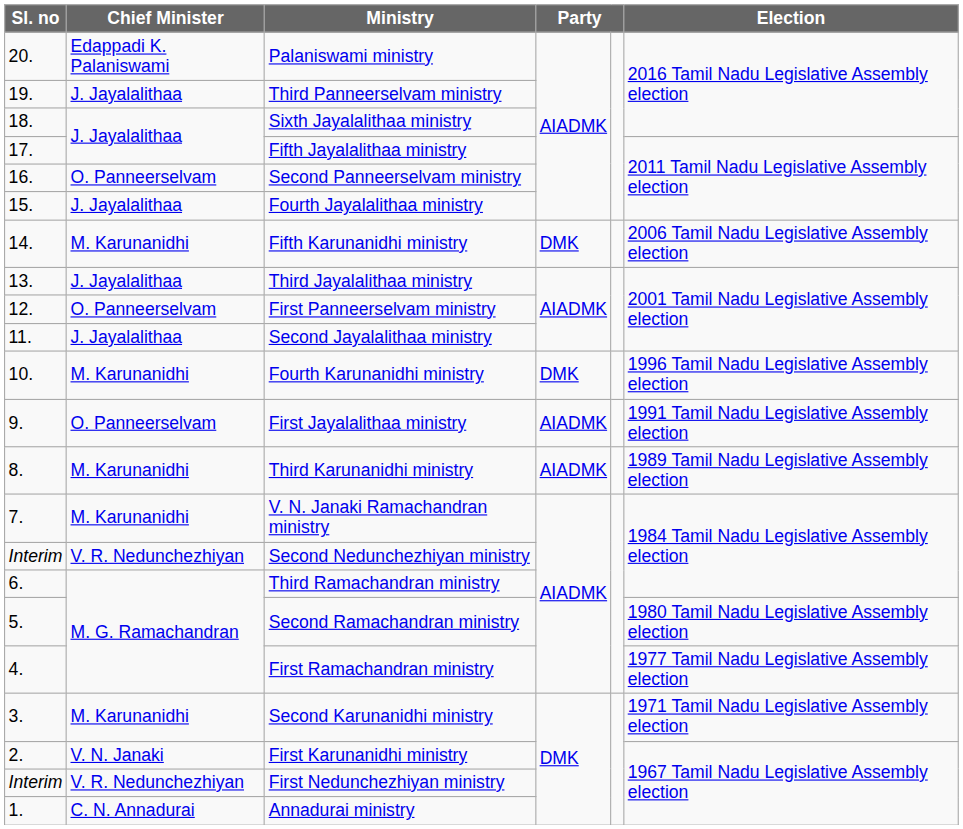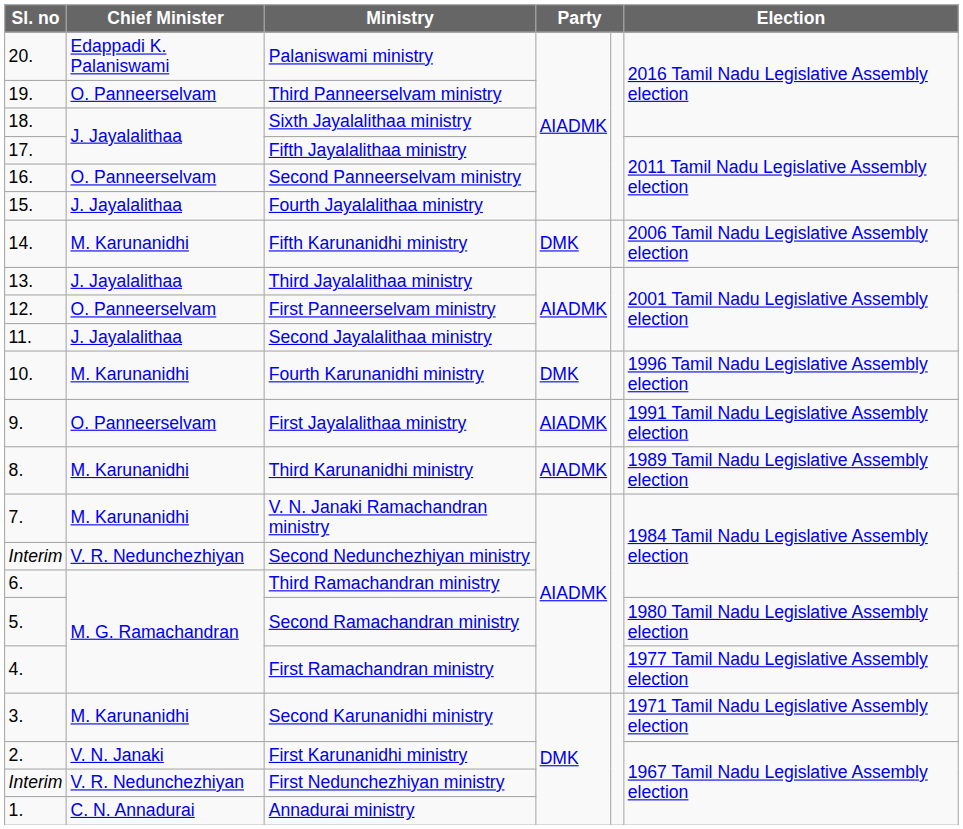(126, 94) J. Jayalalithaa -> (143, 94) O. Panneerselvam
